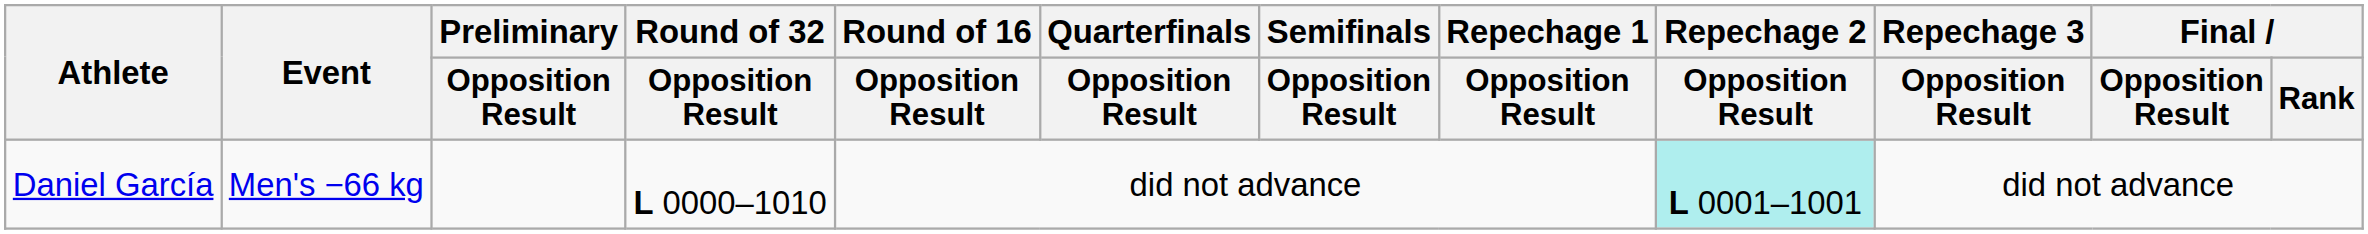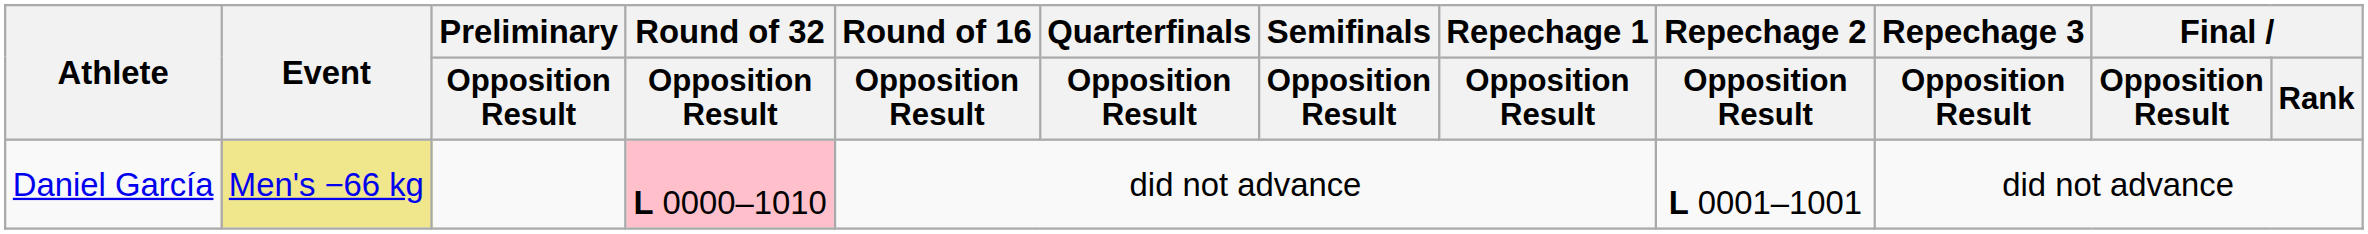(326, 185) no background -> (326, 185) khaki background
(730, 203) no background -> (730, 203) pink background
(1765, 203) paleturquoise background -> (1765, 203) no background
